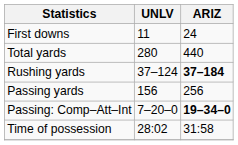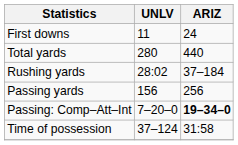(157, 72) 37–124 -> (152, 72) 28:02
(204, 72) bold -> (204, 72) normal
(152, 130) 28:02 -> (157, 130) 37–124
